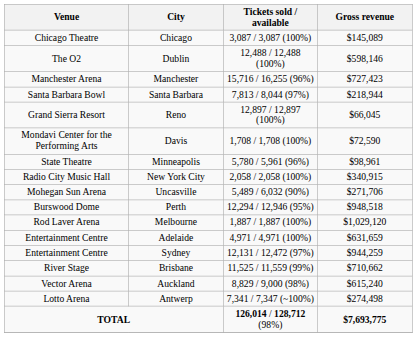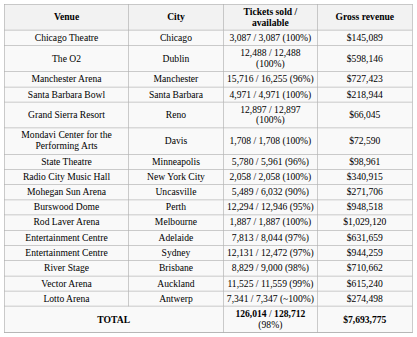(270, 94) 7,813 / 8,044 (97%) -> (270, 94) 4,971 / 4,971 (100%)
(270, 238) 4,971 / 4,971 (100%) -> (270, 238) 7,813 / 8,044 (97%)
(270, 268) 11,525 / 11,559 (99%) -> (270, 268) 8,829 / 9,000 (98%)
(270, 283) 8,829 / 9,000 (98%) -> (270, 283) 11,525 / 11,559 (99%)
